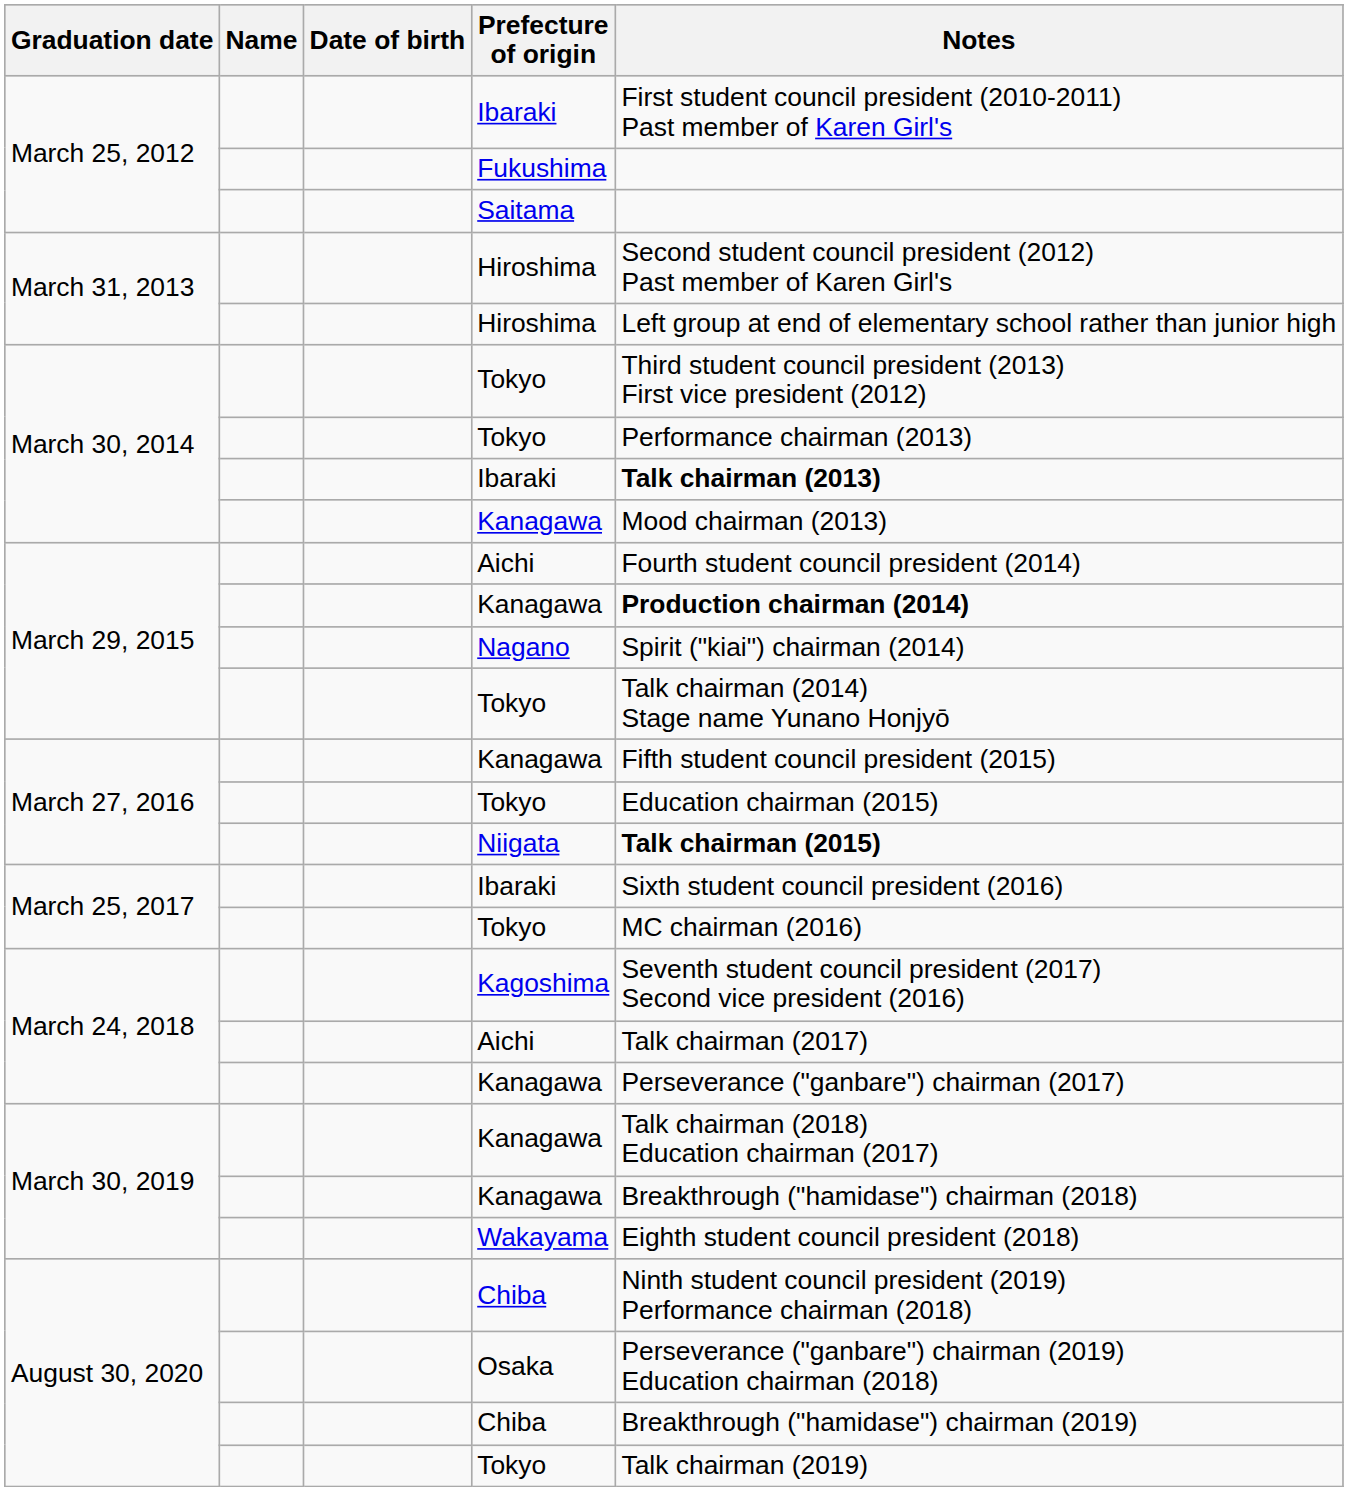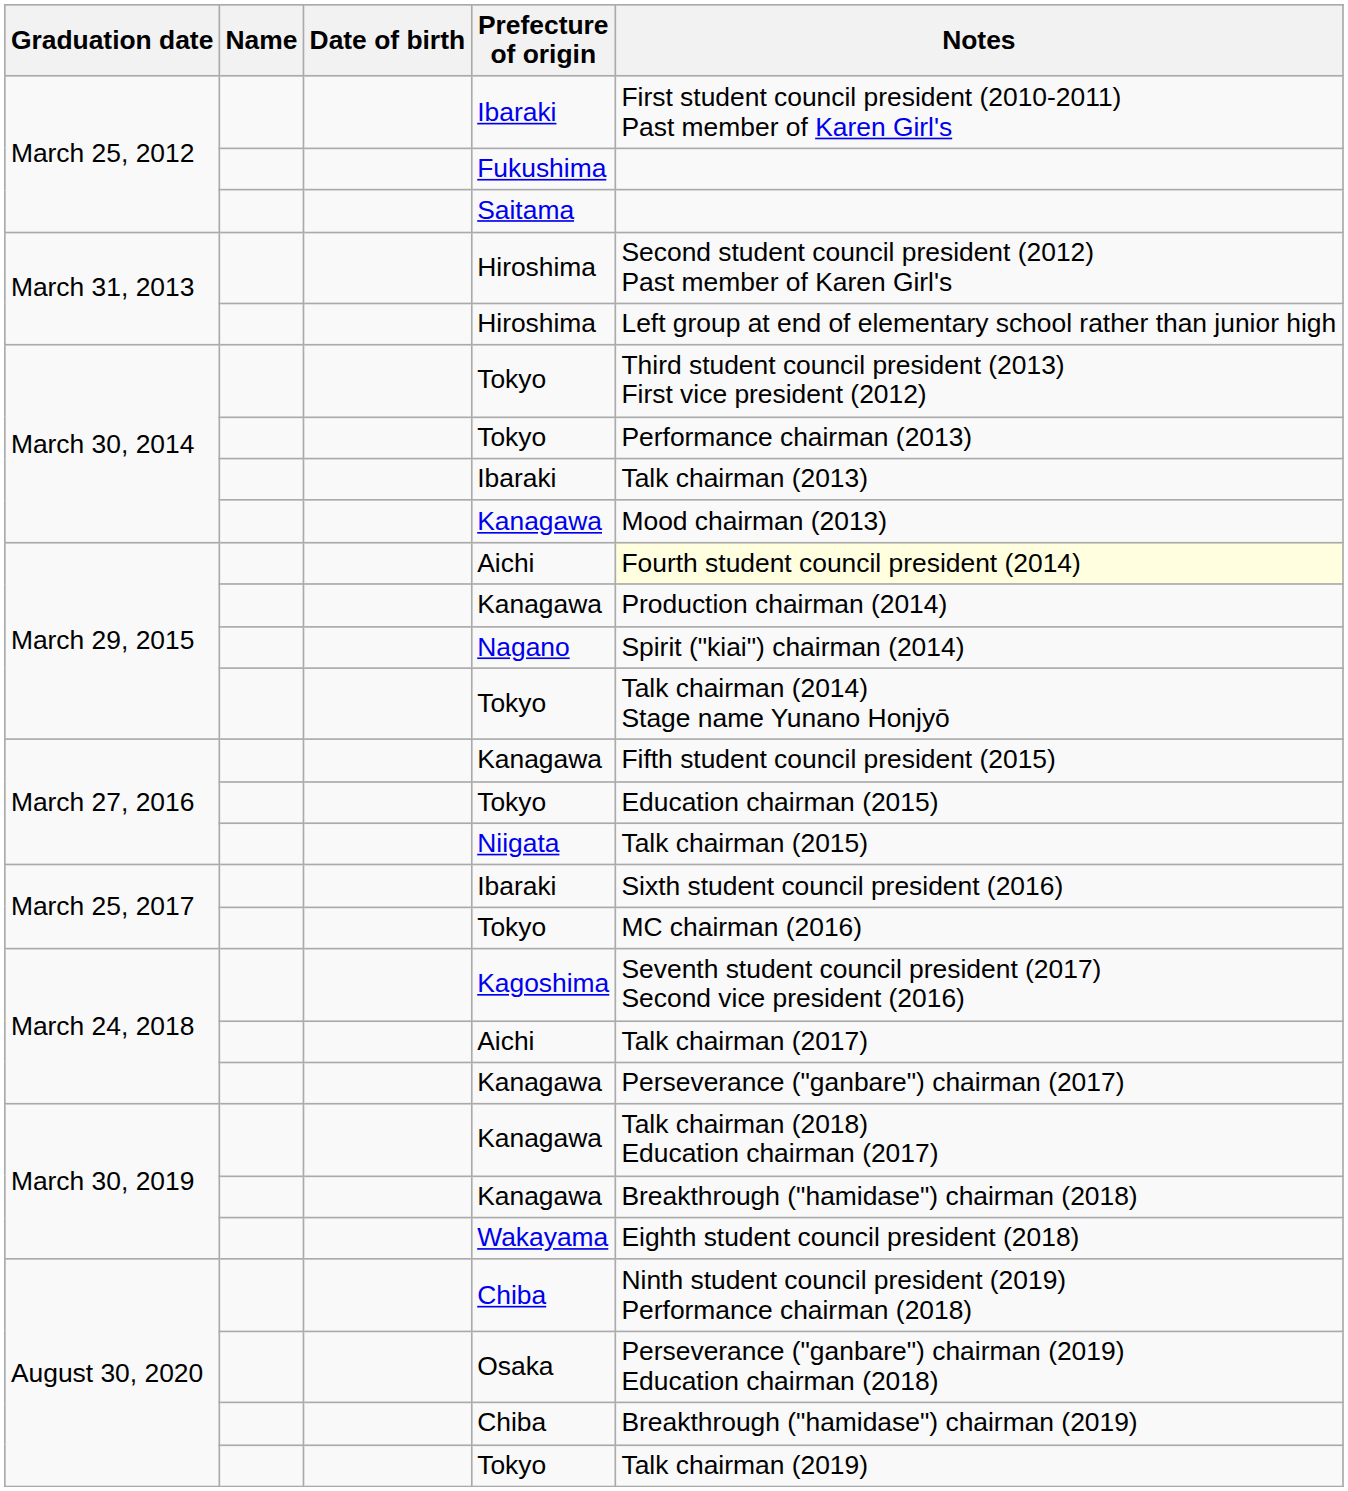(751, 479) bold -> (745, 479) normal
(851, 562) no background -> (851, 562) lightyellow background
(795, 604) bold -> (784, 604) normal
(751, 843) bold -> (745, 843) normal
